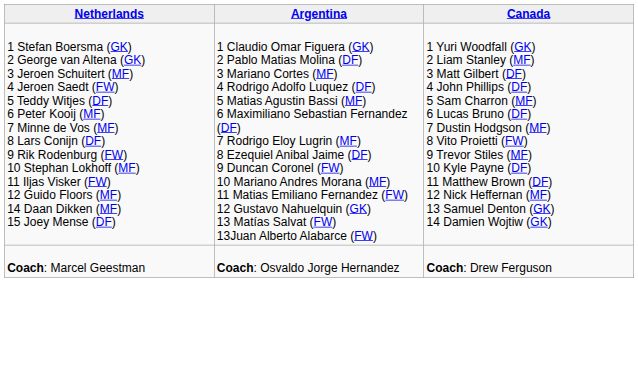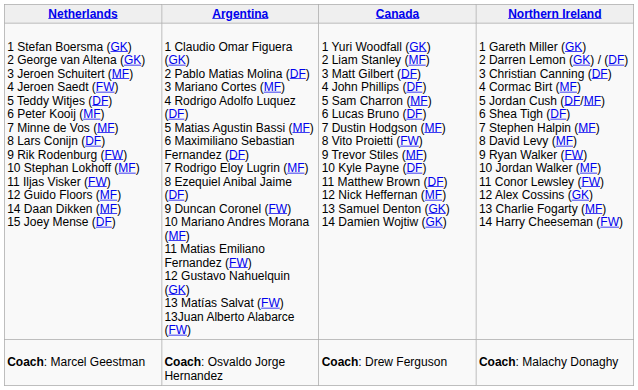+ column: (555, 14)
